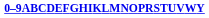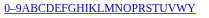(104, 8) bold -> (100, 8) normal
